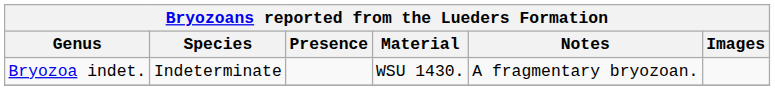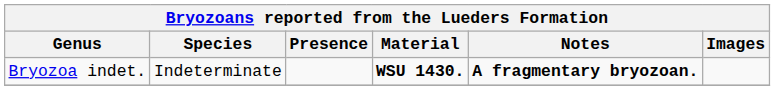(420, 71) normal -> (420, 71) bold
(585, 71) normal -> (585, 71) bold
